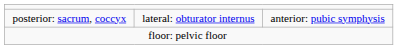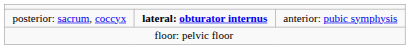(198, 18) normal -> (205, 18) bold
